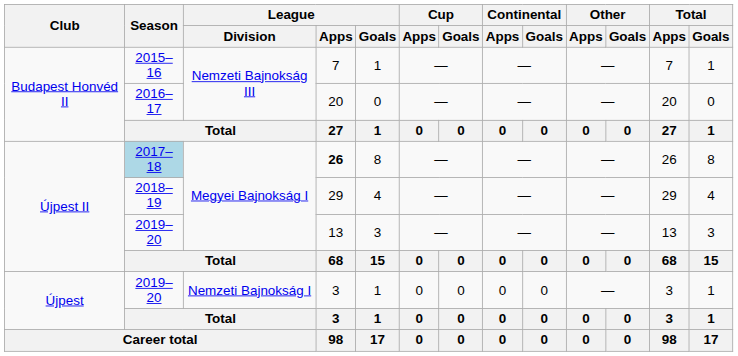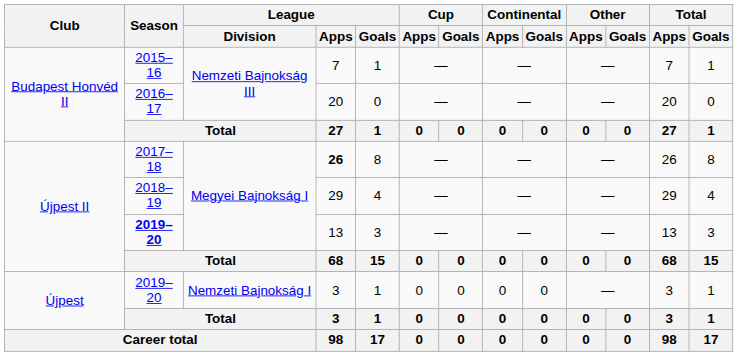(154, 159) lightblue background -> (154, 159) no background
(154, 232) normal -> (154, 232) bold
